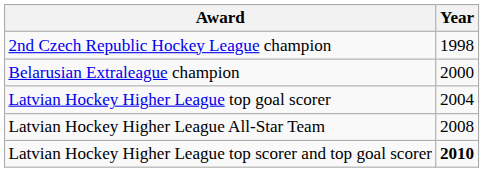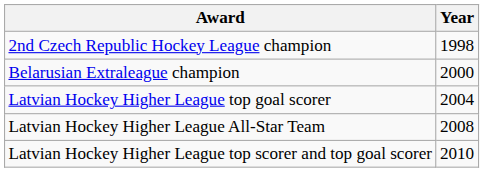(457, 153) bold -> (457, 153) normal
